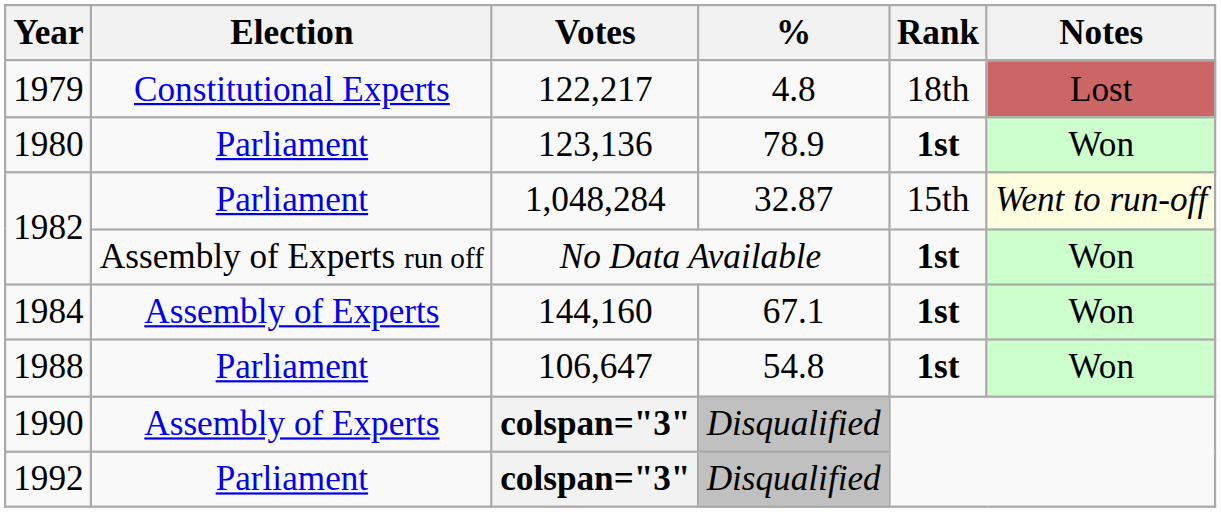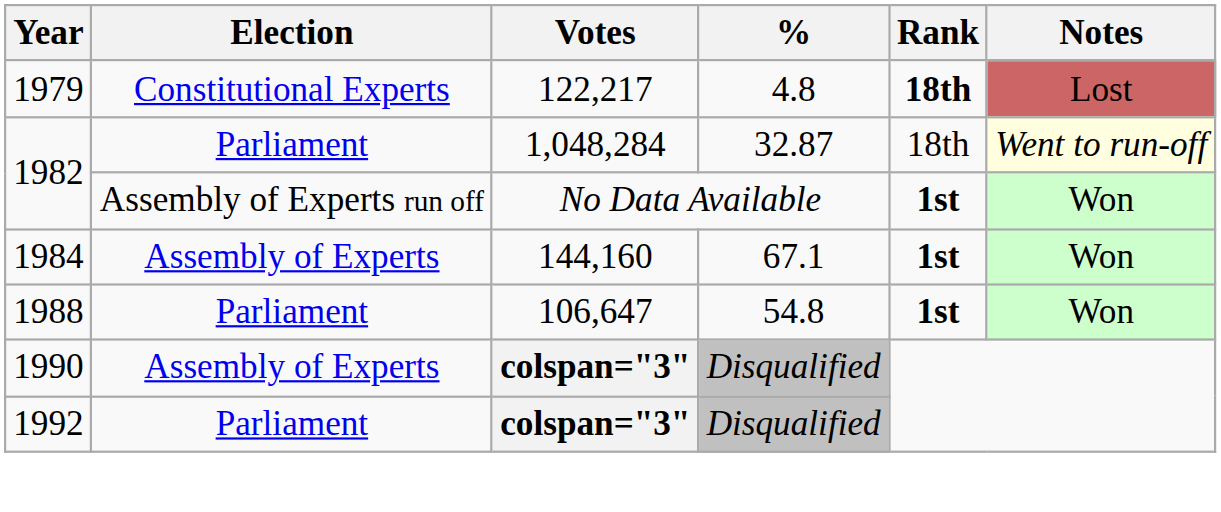(938, 88) normal -> (938, 88) bold
- row: (48, 144)
(938, 199) 15th -> (938, 144) 18th
